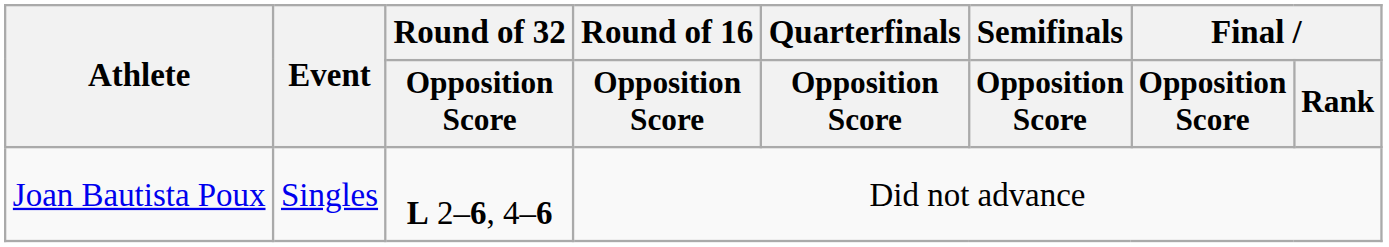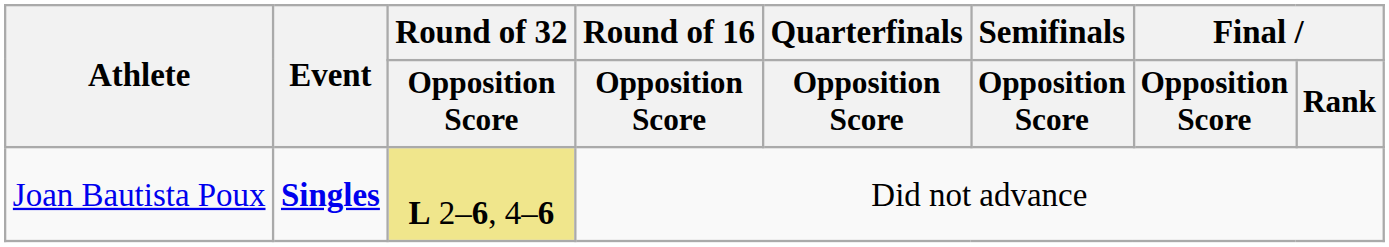(330, 194) normal -> (330, 194) bold
(480, 213) no background -> (481, 213) khaki background
